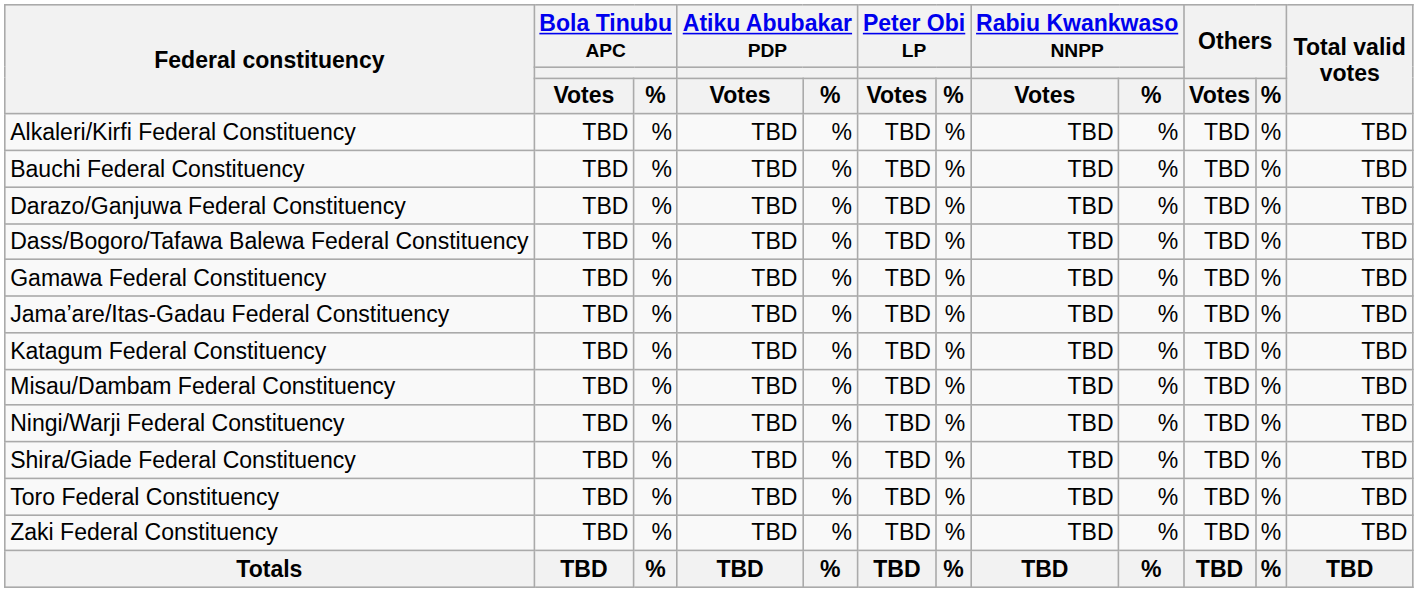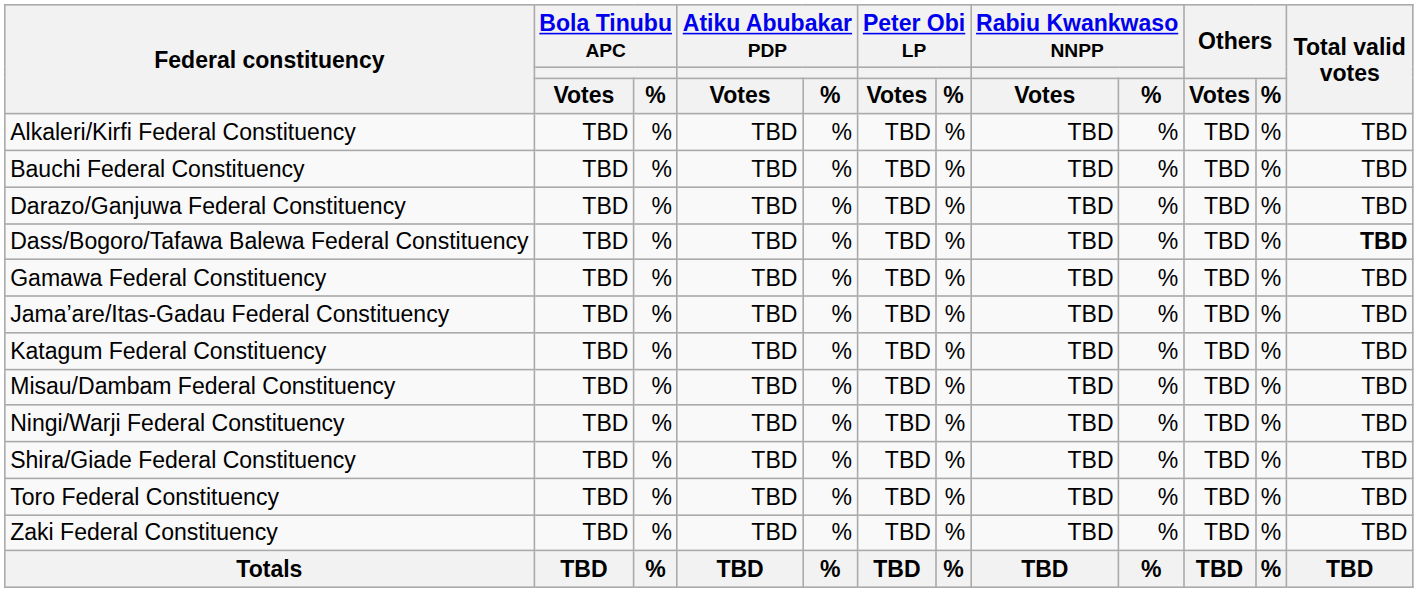(1384, 242) normal -> (1384, 242) bold
